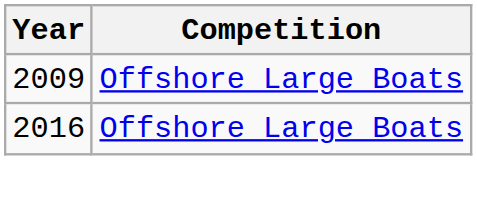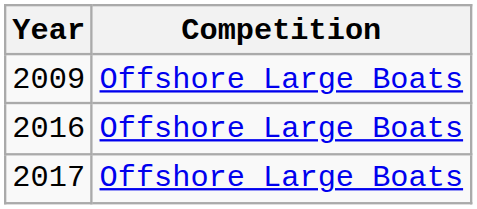+ row: (49, 178)
